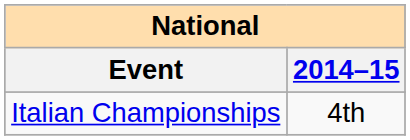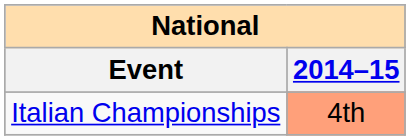(346, 112) no background -> (346, 112) lightsalmon background
